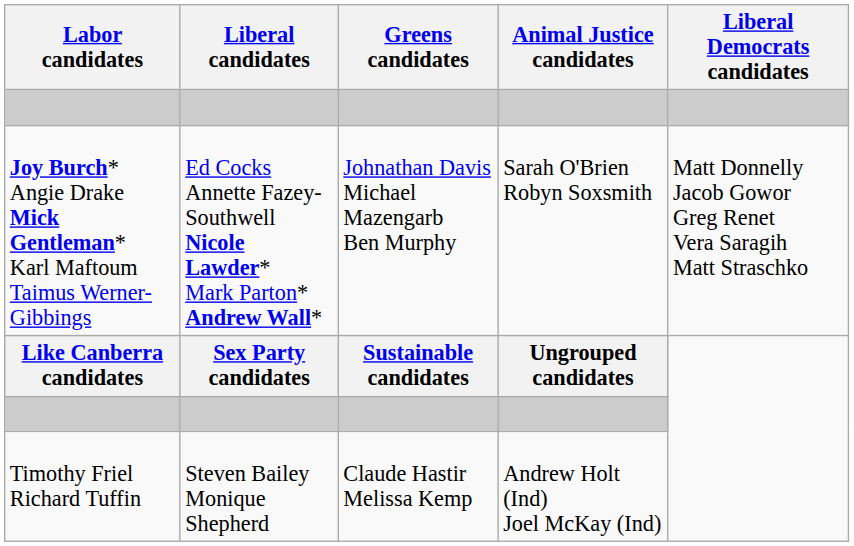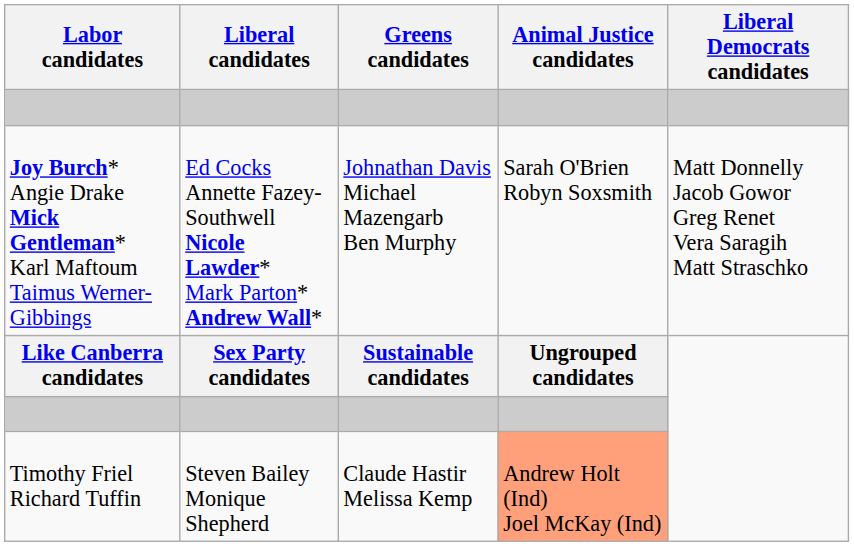(582, 498) no background -> (582, 498) lightsalmon background
